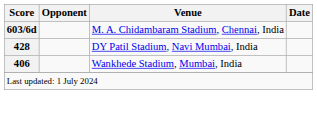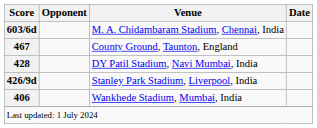+ row: (165, 46)
+ row: (175, 80)
